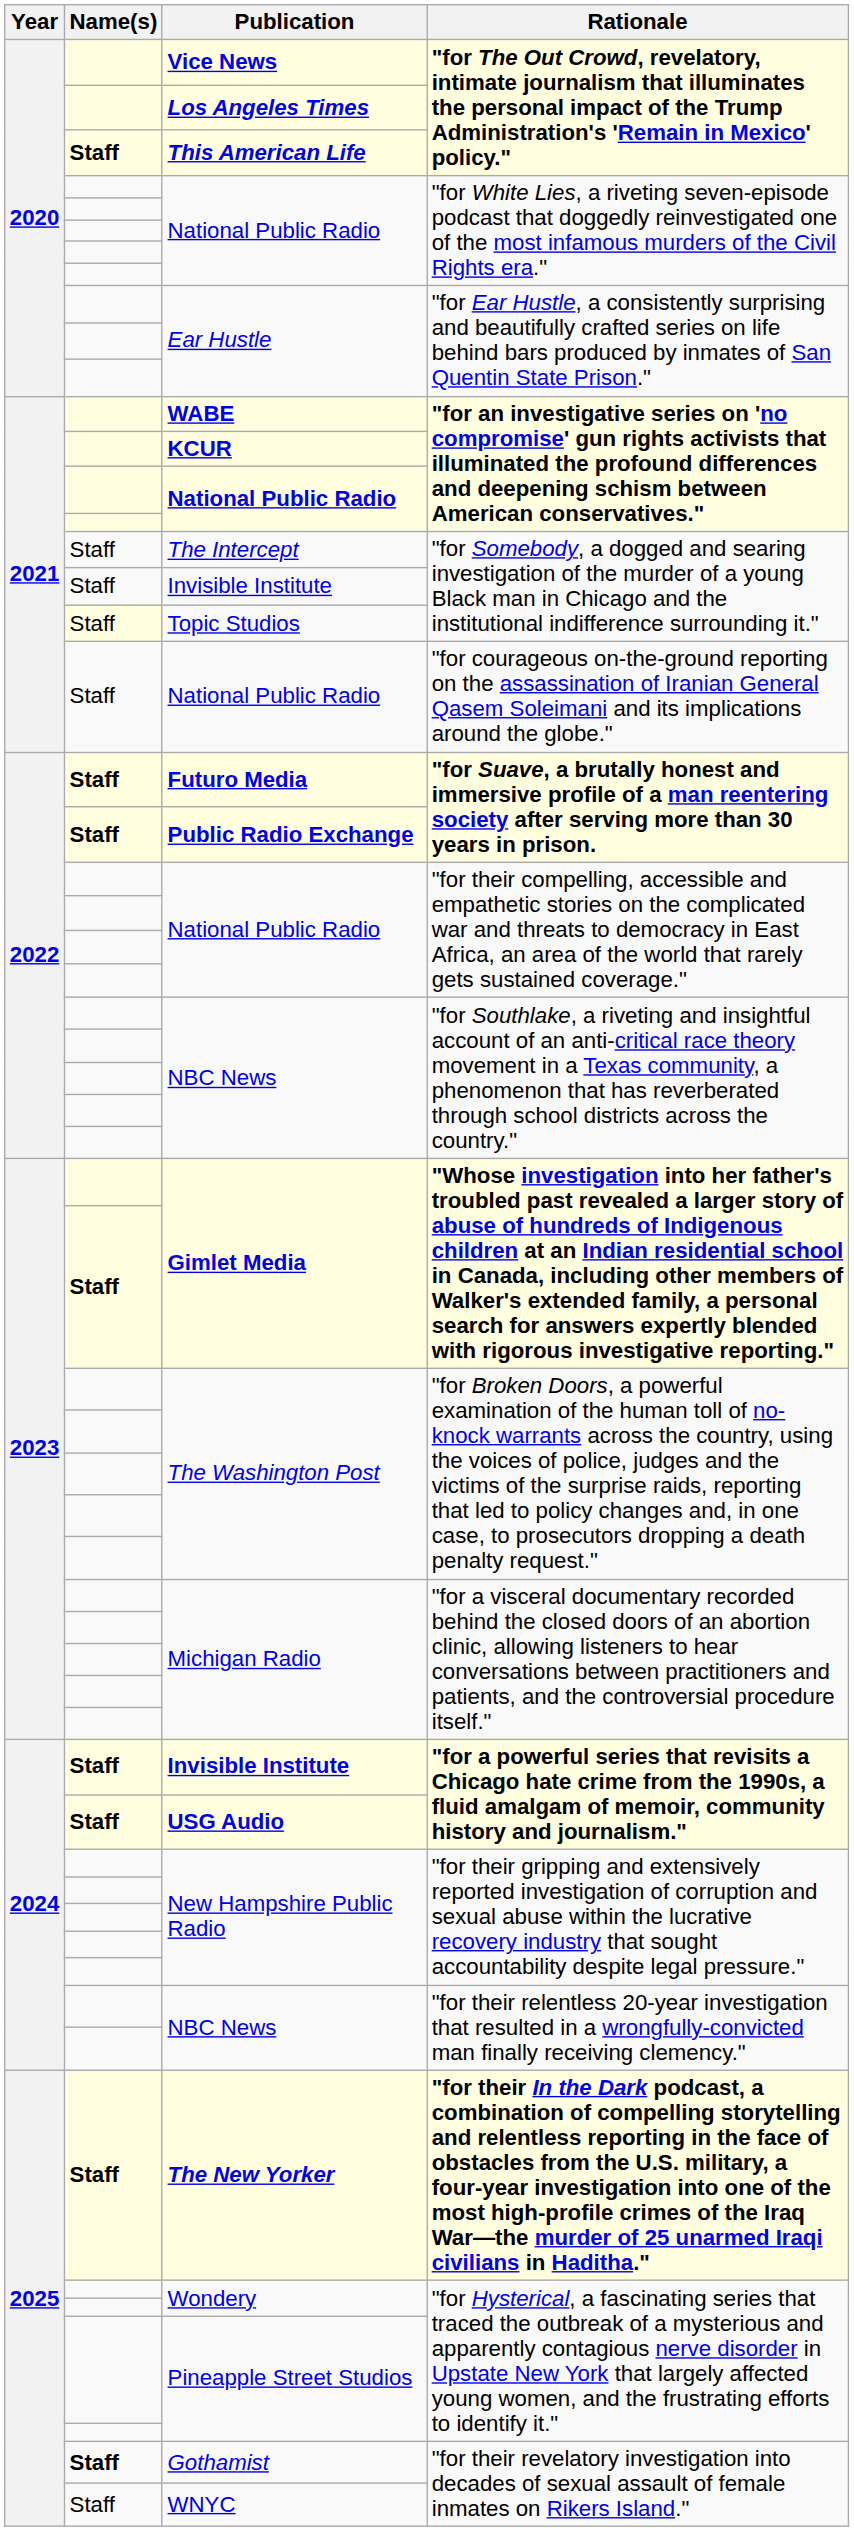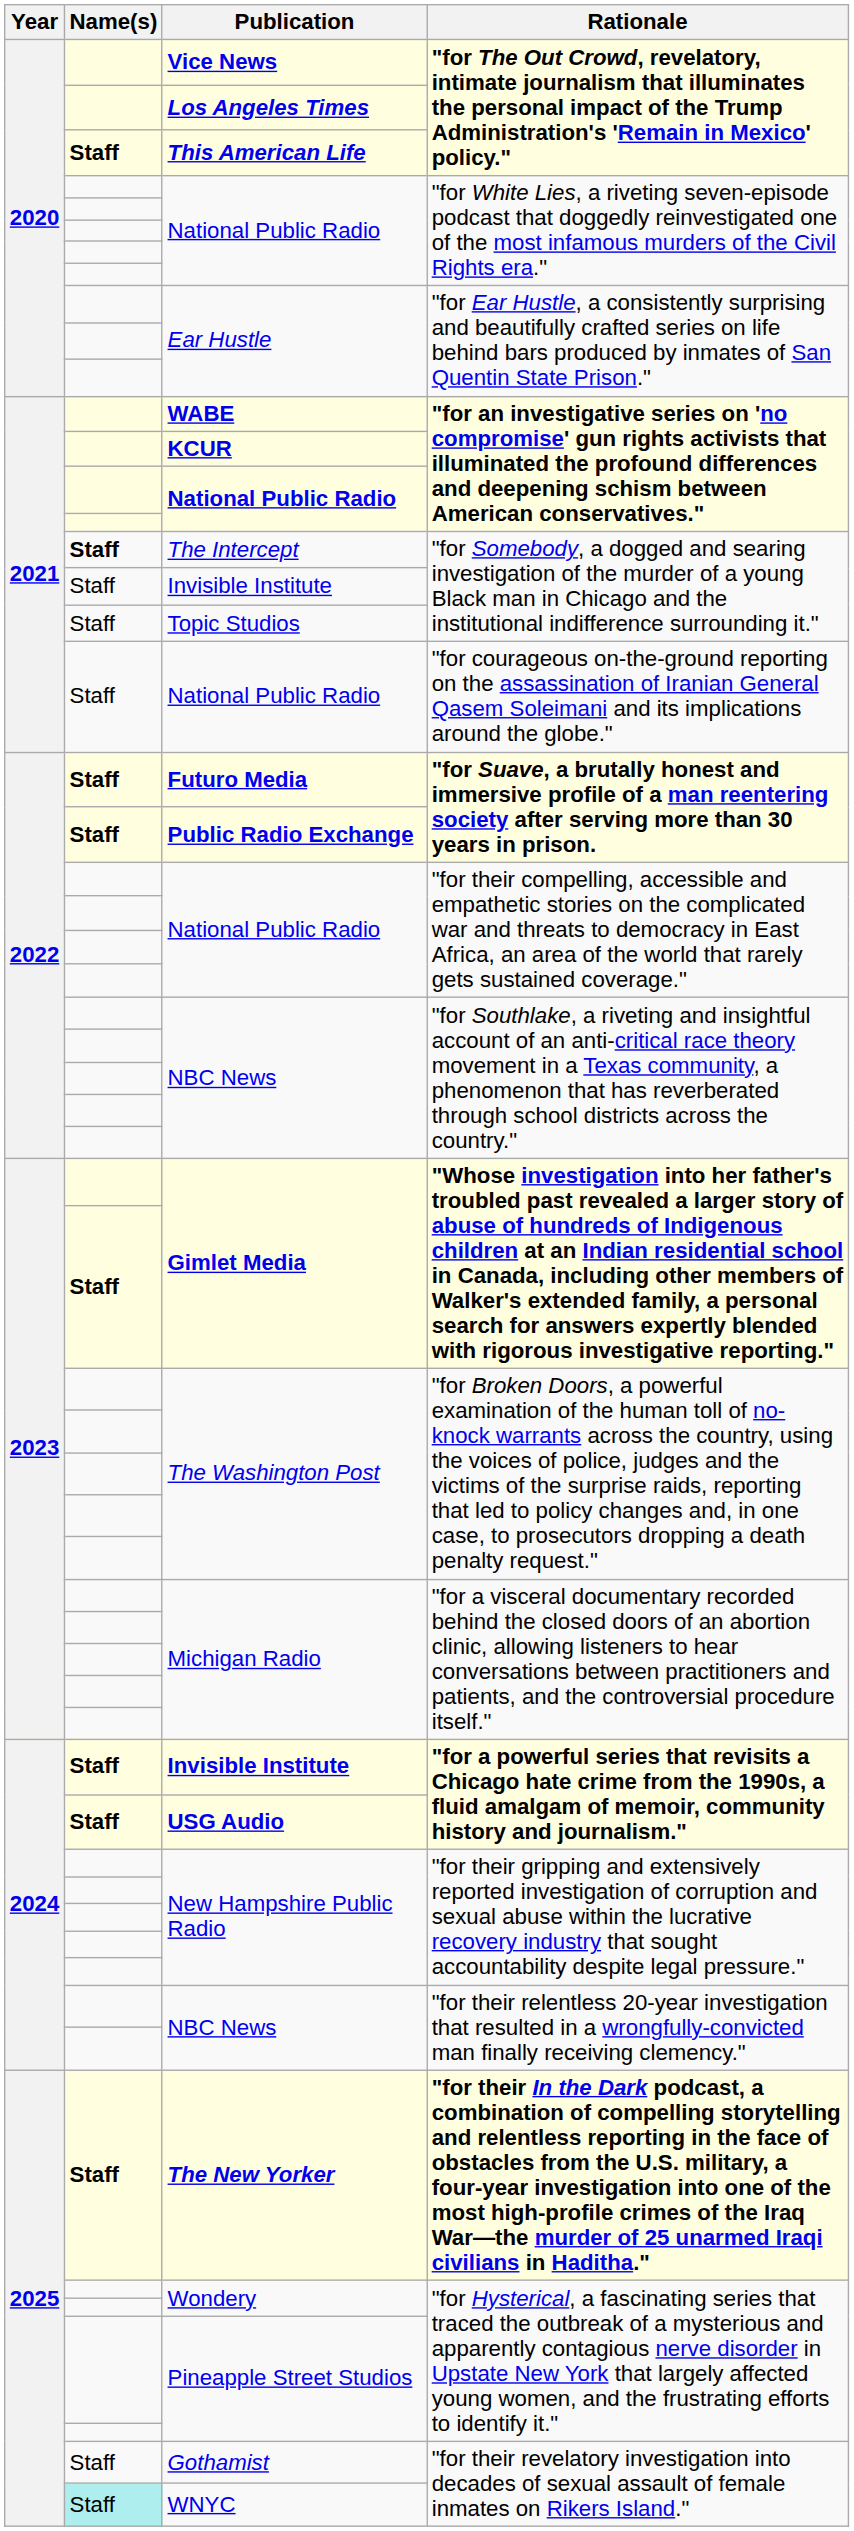(92, 549) normal -> (94, 549) bold
(92, 623) lightyellow background -> (92, 623) no background
(94, 2462) bold -> (92, 2462) normal
(92, 2504) no background -> (92, 2504) paleturquoise background
